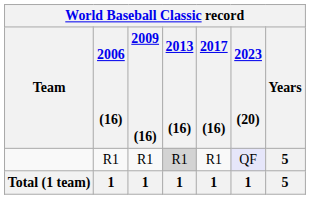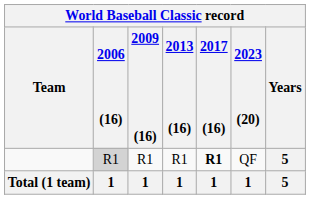(111, 159) no background -> (111, 159) lightgrey background
(179, 159) lightgrey background -> (179, 159) no background
(214, 159) normal -> (214, 159) bold
(248, 159) lavender background -> (248, 159) no background
